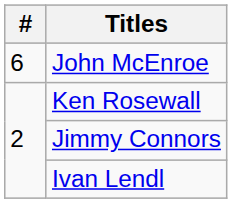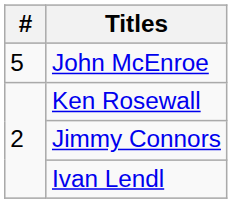(17, 62) 6 -> (17, 62) 5
